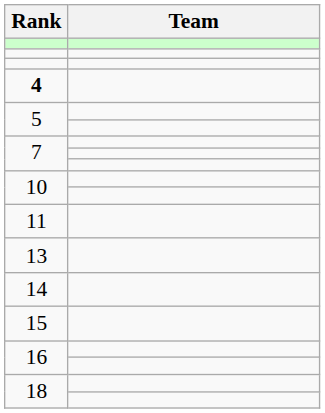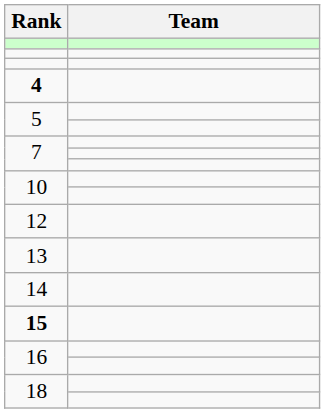(36, 221) 11 -> (36, 221) 12
(36, 323) normal -> (36, 323) bold
